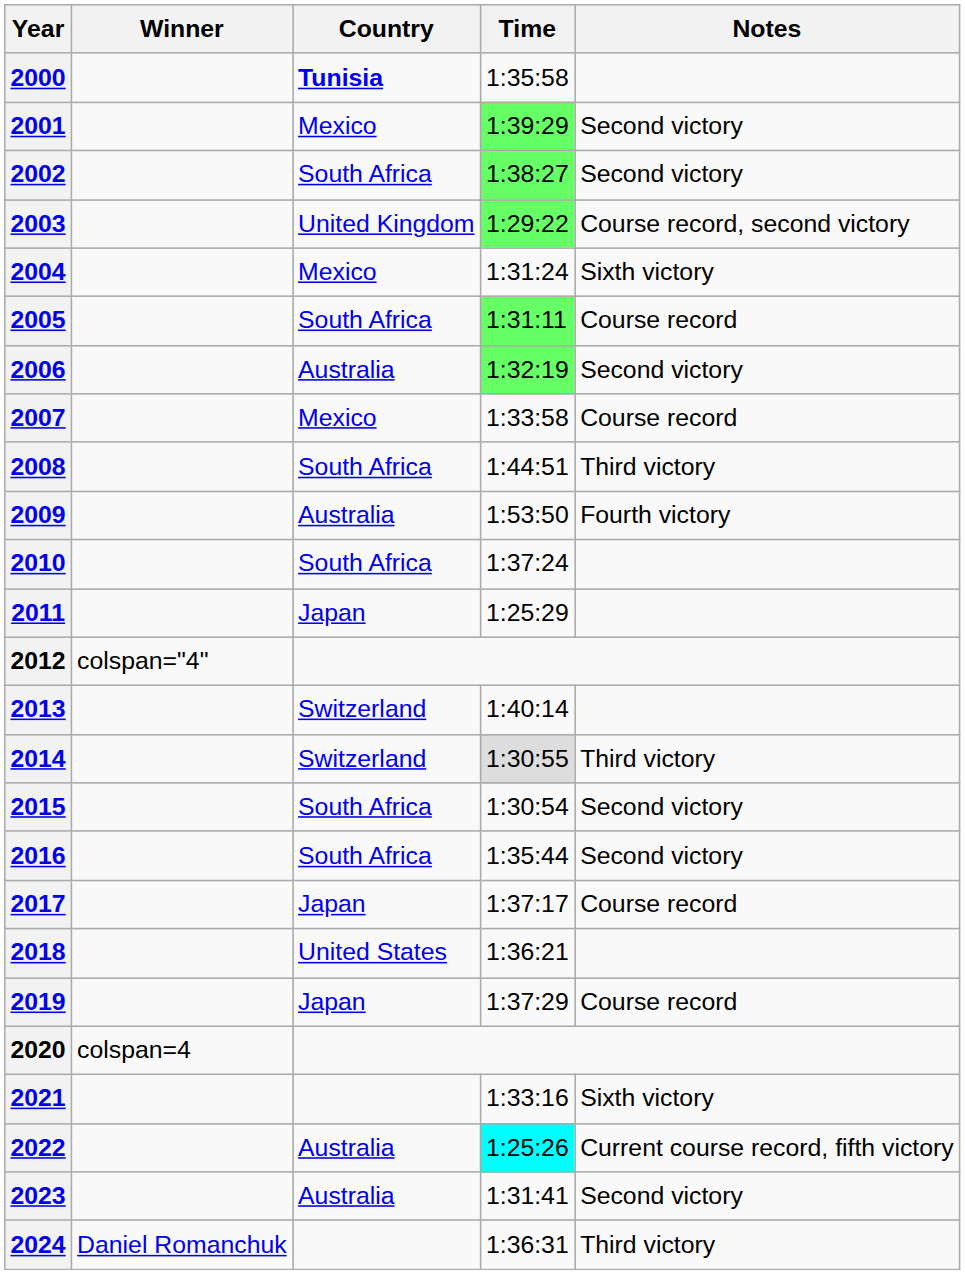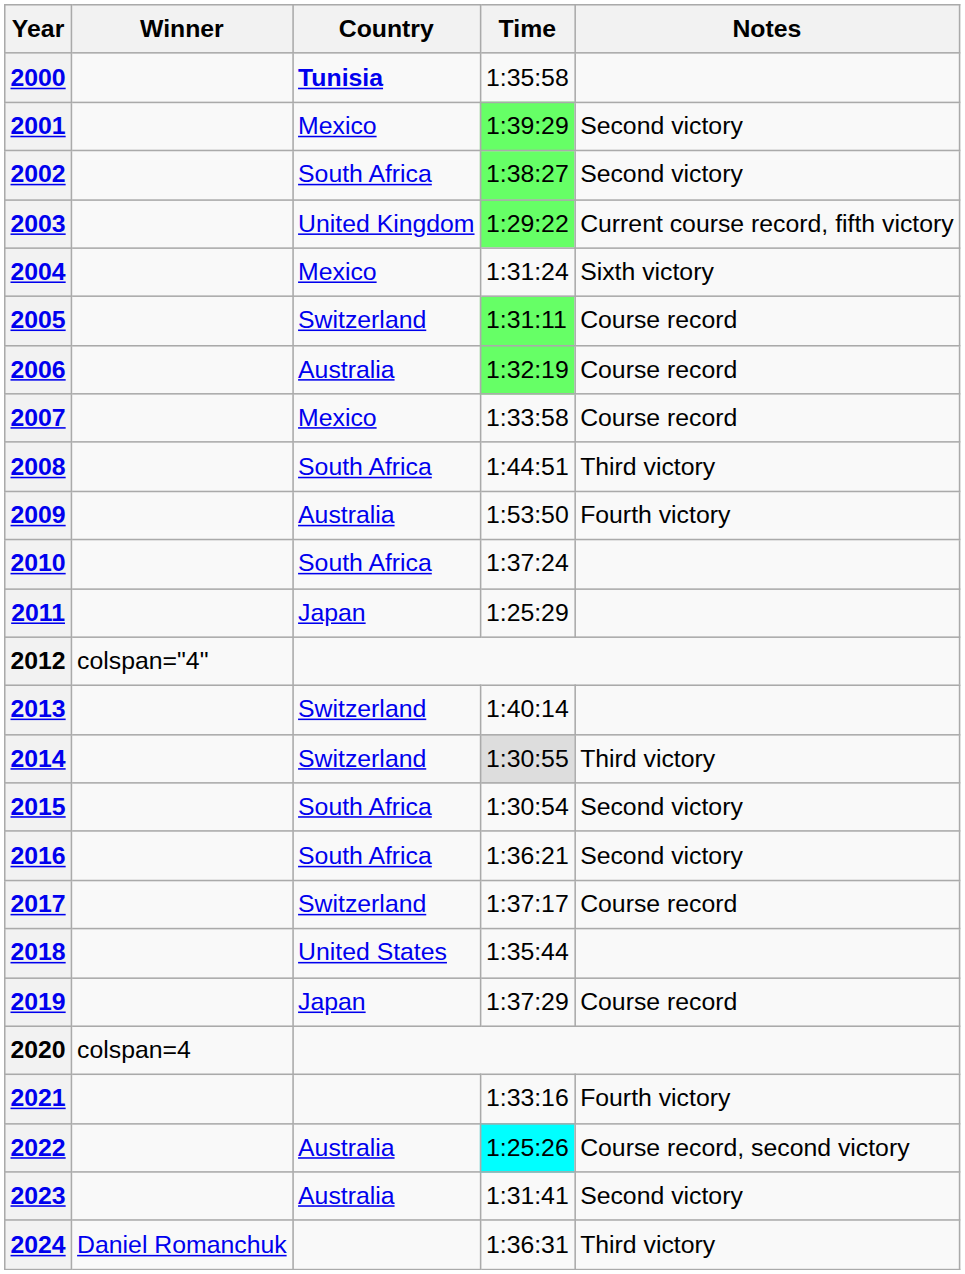(745, 223) Course record, second victory -> (767, 223) Current course record, fifth victory
(365, 320) South Africa -> (362, 320) Switzerland
(661, 369) Second victory -> (659, 369) Course record
(527, 855) 1:35:44 -> (527, 855) 1:36:21
(332, 904) Japan -> (362, 904) Switzerland
(527, 952) 1:36:21 -> (527, 952) 1:35:44
(647, 1098) Sixth victory -> (655, 1098) Fourth victory
(767, 1147) Current course record, fifth victory -> (745, 1147) Course record, second victory
